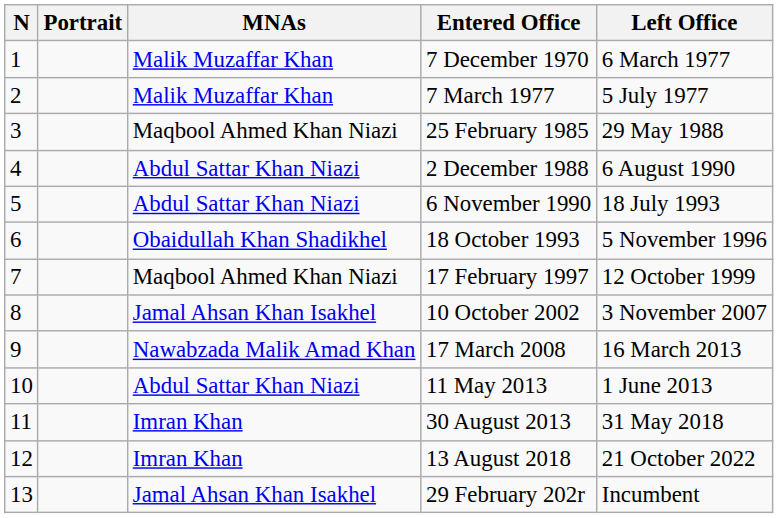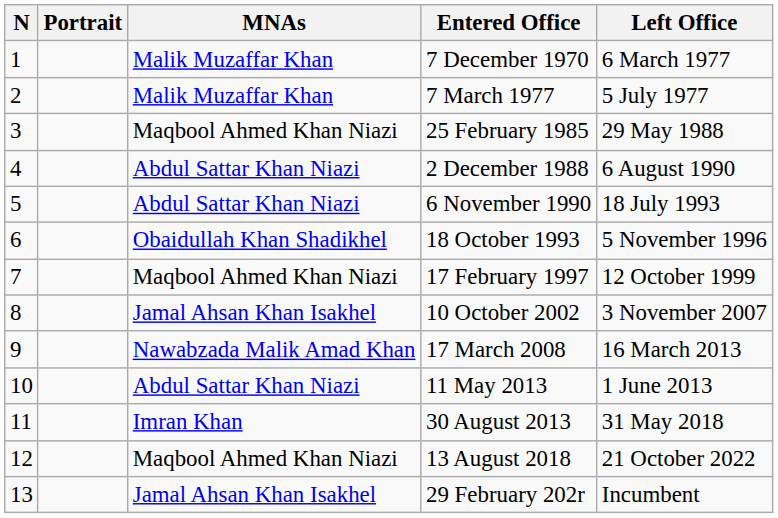(188, 458) Imran Khan -> (265, 458) Maqbool Ahmed Khan Niazi
